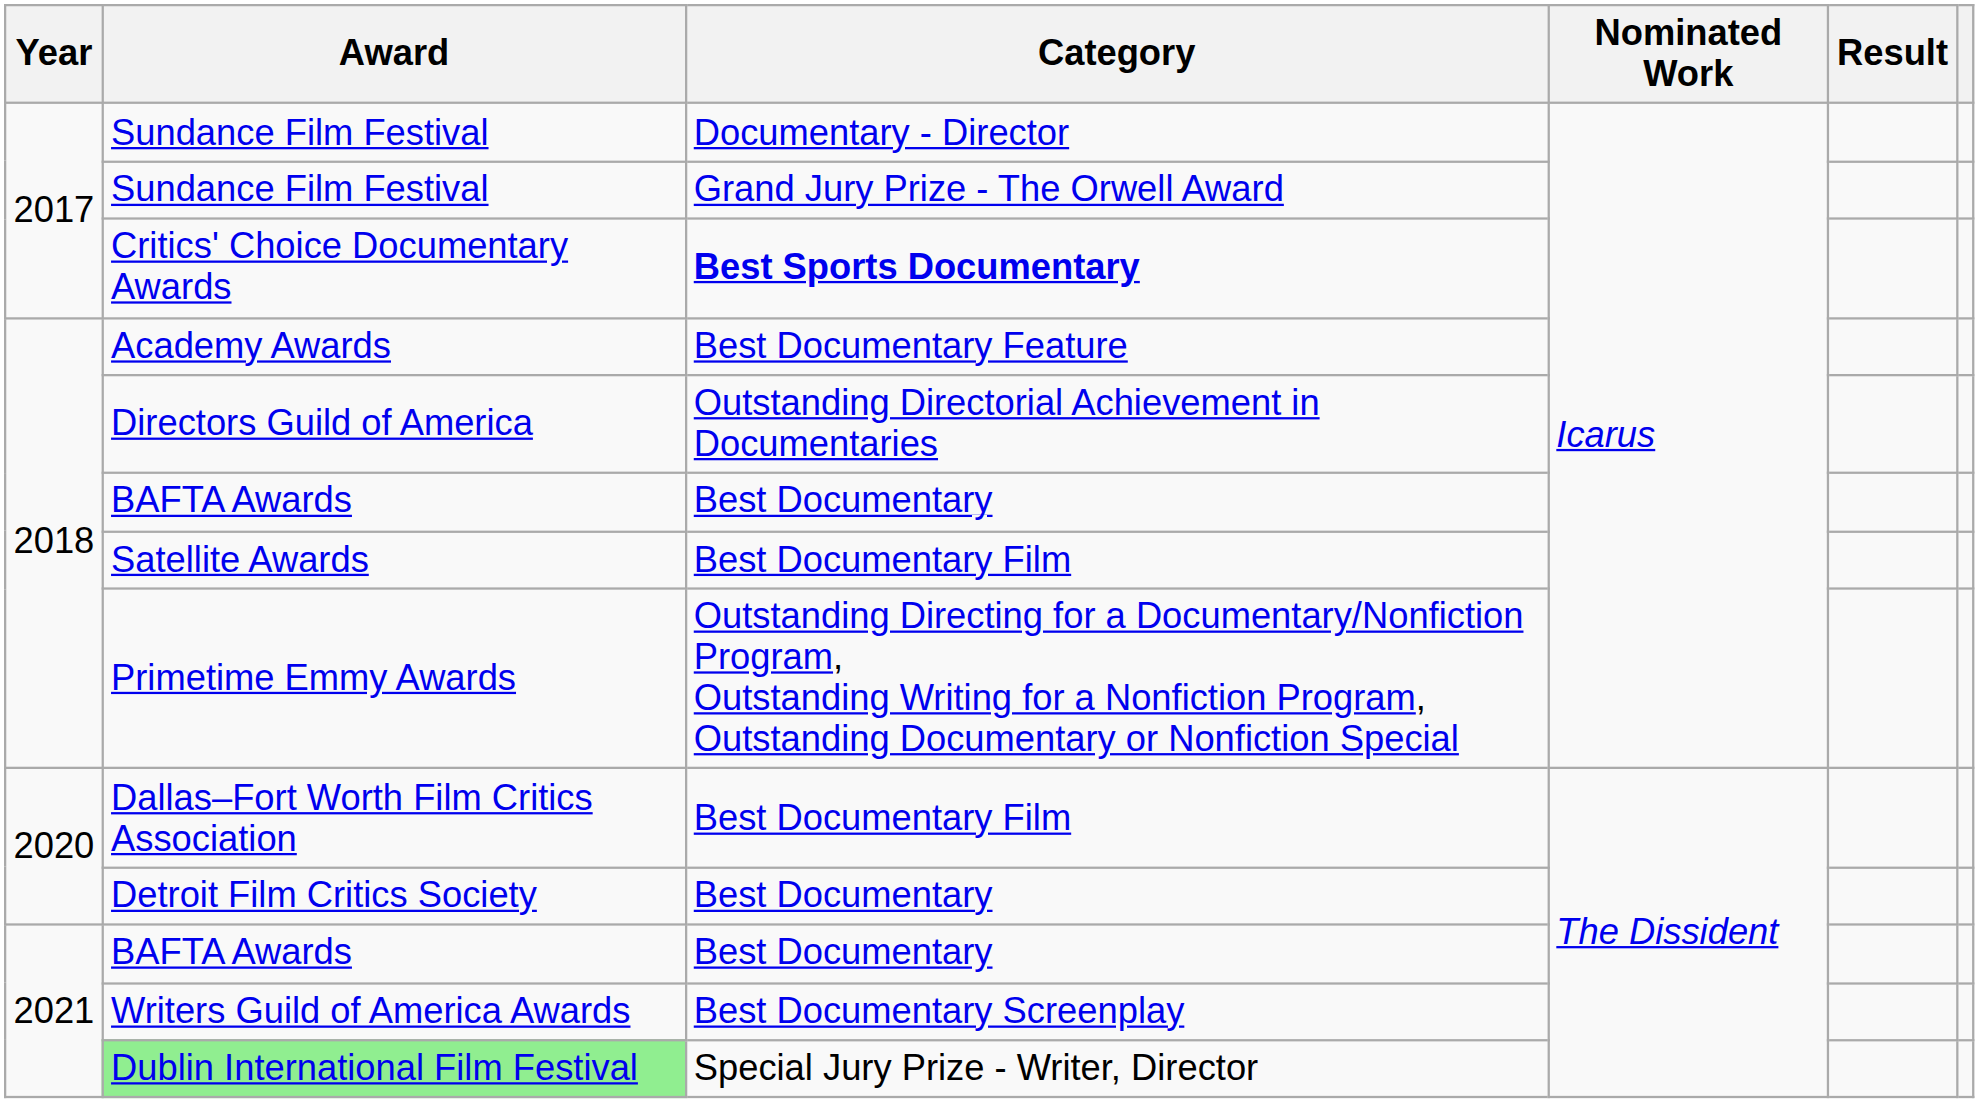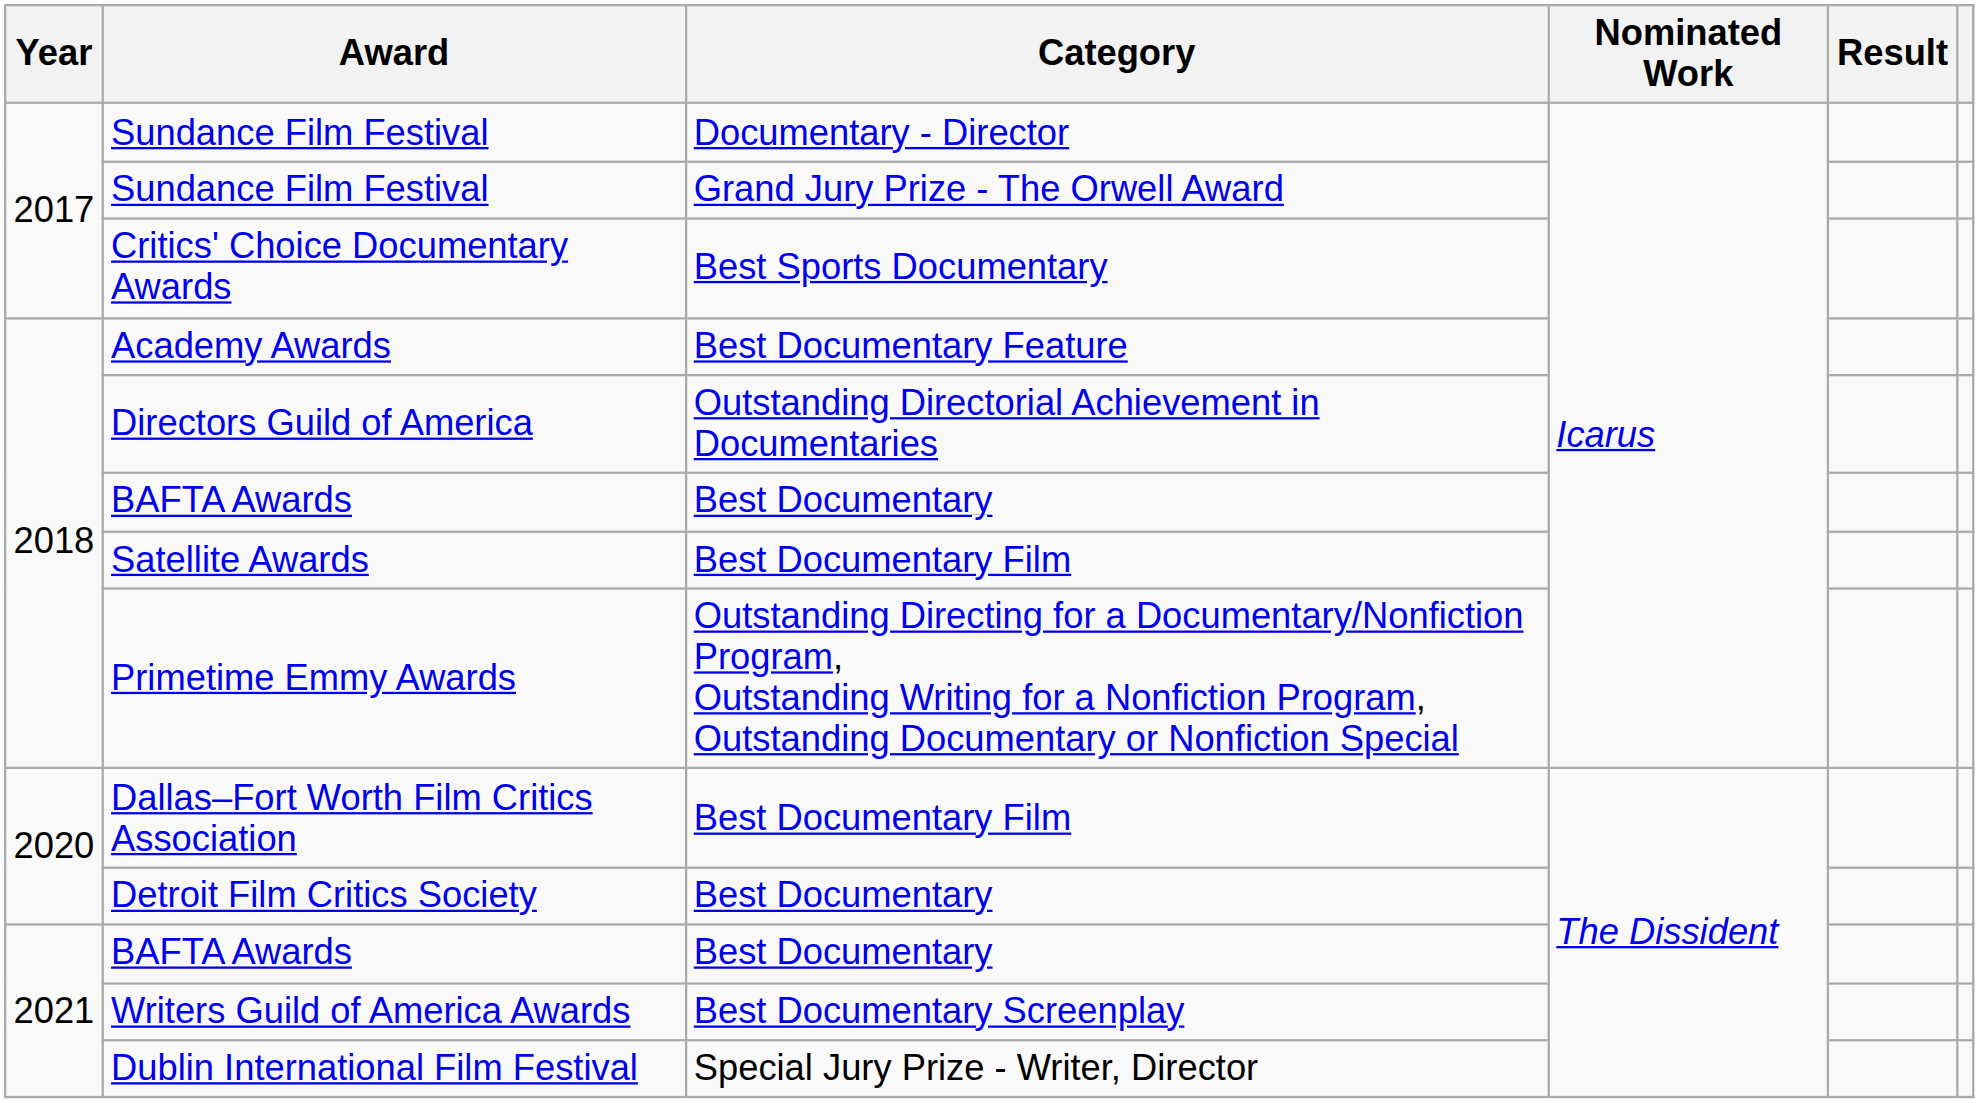(917, 267) bold -> (901, 267) normal
(374, 1068) lightgreen background -> (374, 1068) no background
